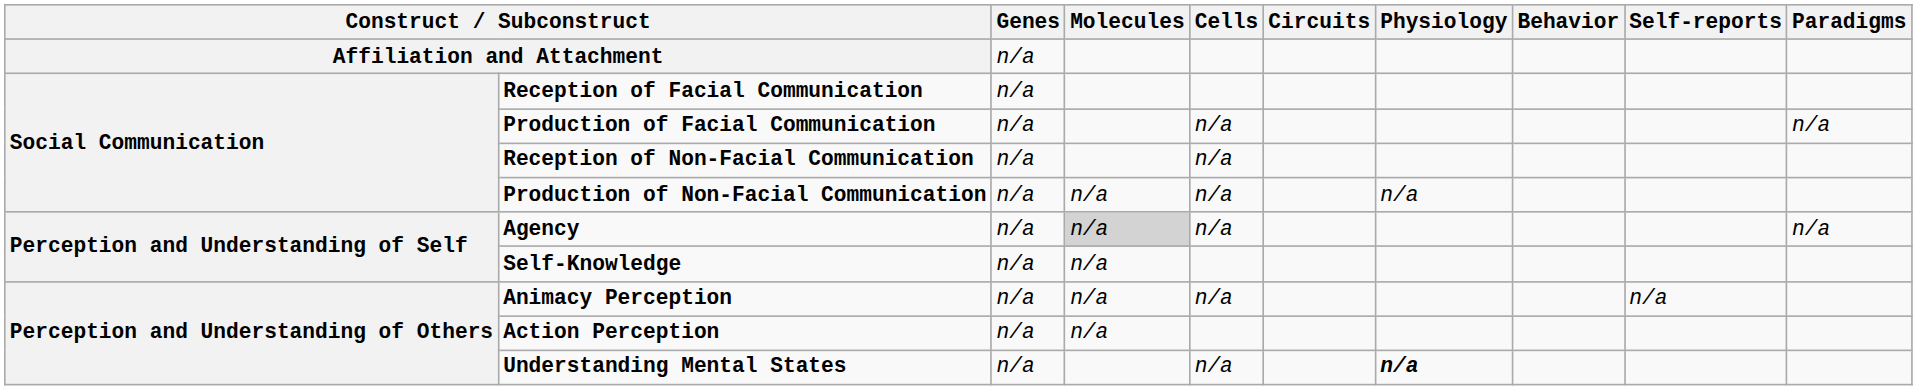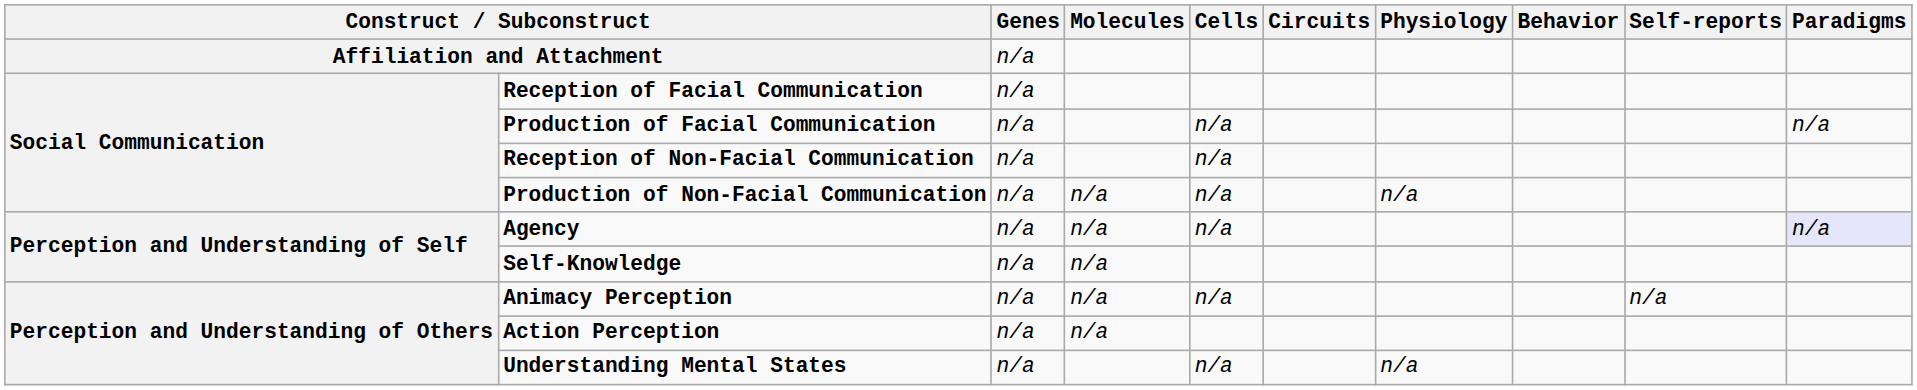(1089, 229) lightgrey background -> (1089, 229) no background
(1811, 229) no background -> (1811, 229) lavender background
(1399, 367) bold -> (1399, 367) normal
